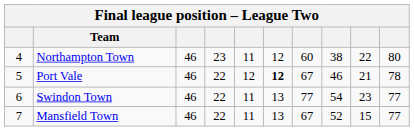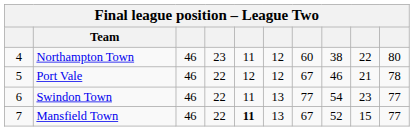(278, 76) bold -> (278, 76) normal
(249, 116) normal -> (249, 116) bold
